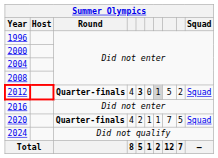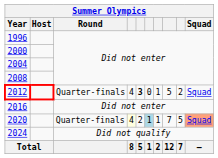(91, 92) bold -> (91, 92) normal
(158, 92) lightgrey background -> (158, 92) no background
(90, 120) bold -> (90, 120) normal
(131, 120) no background -> (131, 120) lightyellow background
(149, 120) no background -> (149, 120) lightblue background
(199, 120) no background -> (199, 120) lightsalmon background
